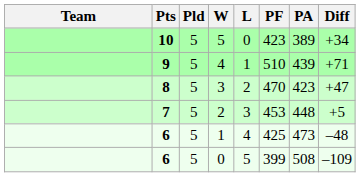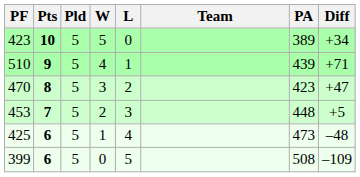columns swapped: (78, 16) <-> (274, 16)
